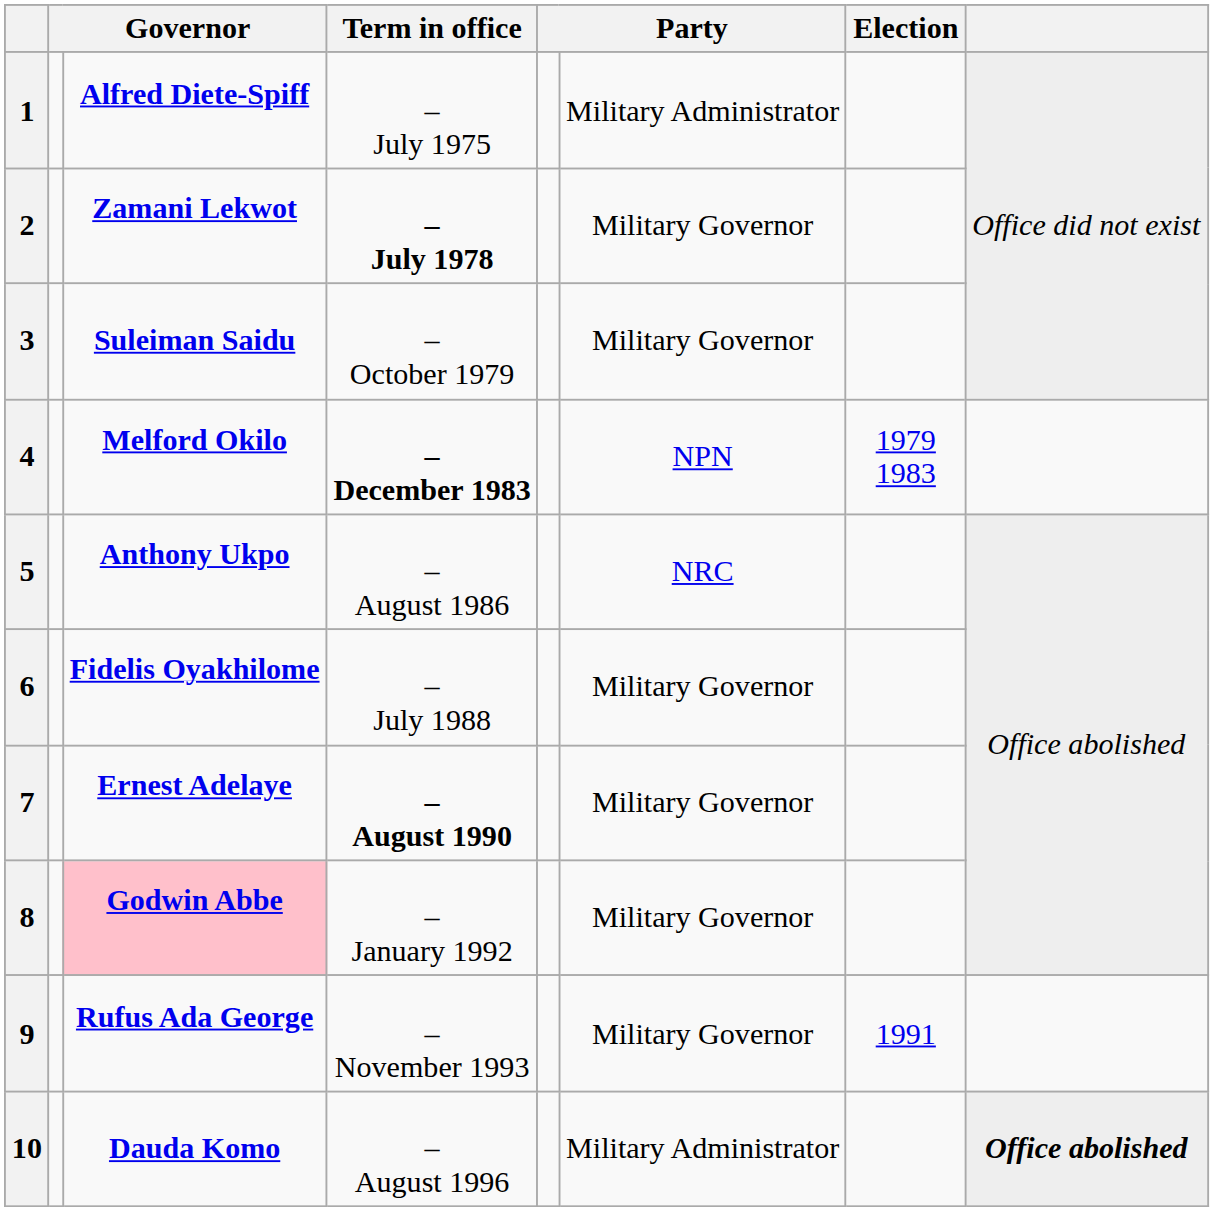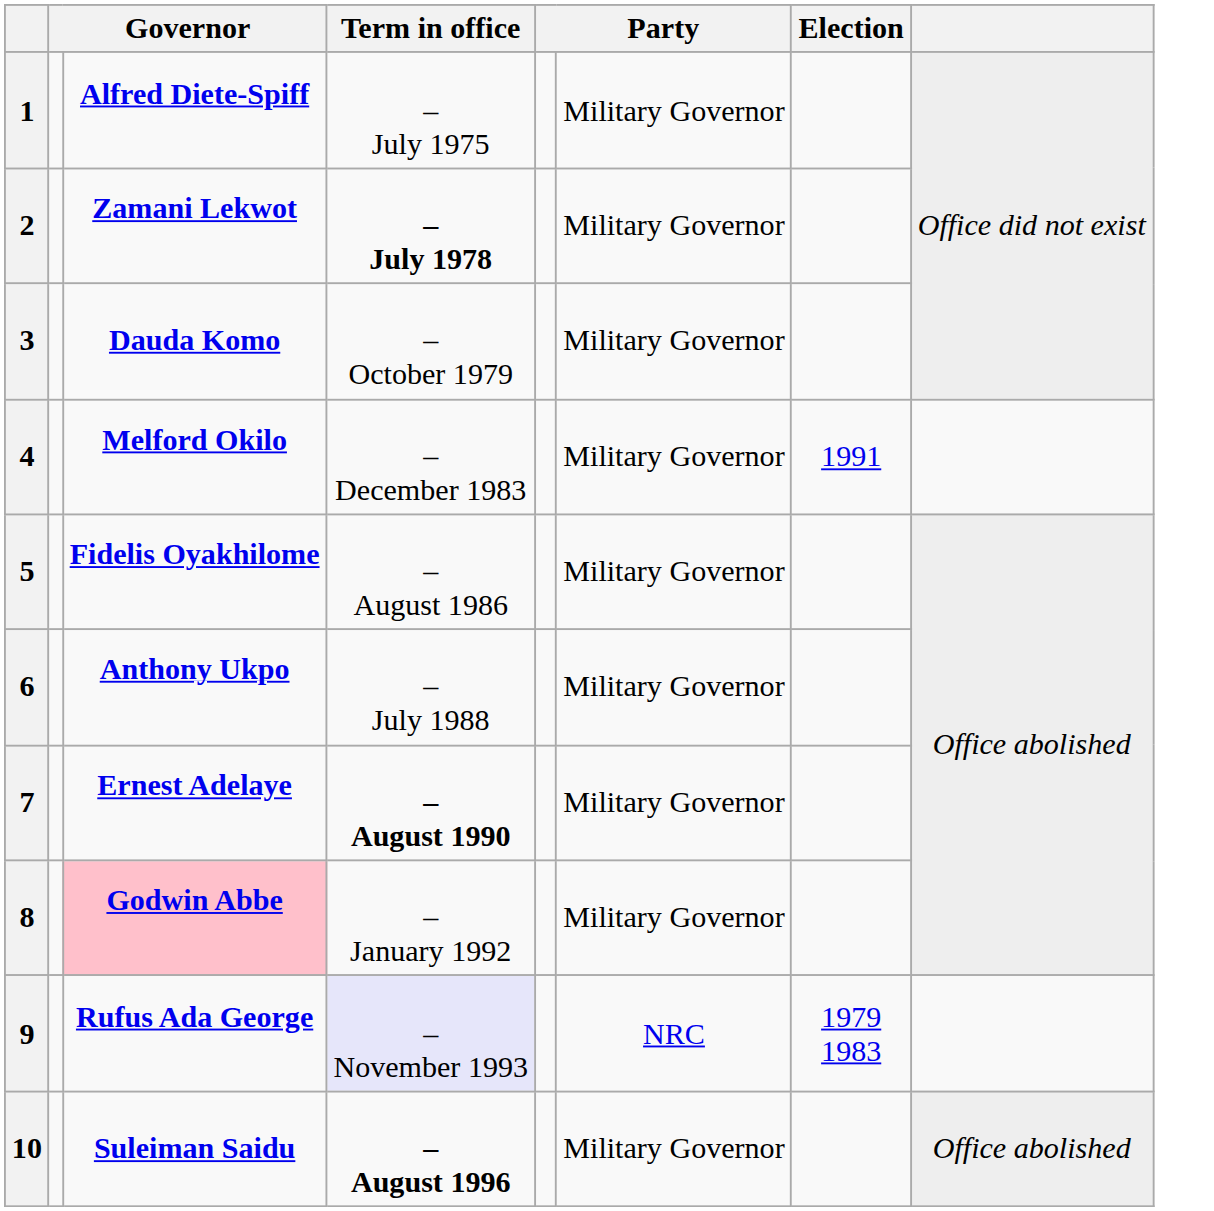(703, 109) Military Administrator -> (674, 109) Military Governor
(195, 340) Suleiman Saidu -> (195, 340) Dauda Komo
(432, 472) bold -> (431, 472) normal
(703, 456) NPN -> (674, 456) Military Governor
(906, 456) 1979 1983 -> (851, 456) 1991
(195, 554) Anthony Ukpo -> (195, 554) Fidelis Oyakhilome
(703, 571) NRC -> (674, 571) Military Governor
(195, 669) Fidelis Oyakhilome -> (195, 669) Anthony Ukpo
(432, 1049) no background -> (431, 1049) lavender background
(703, 1032) Military Governor -> (674, 1032) NRC
(906, 1032) 1991 -> (851, 1032) 1979 1983
(195, 1148) Dauda Komo -> (195, 1148) Suleiman Saidu
(432, 1165) normal -> (431, 1165) bold
(703, 1148) Military Administrator -> (674, 1148) Military Governor
(1086, 1148) bold -> (1032, 1148) normal
